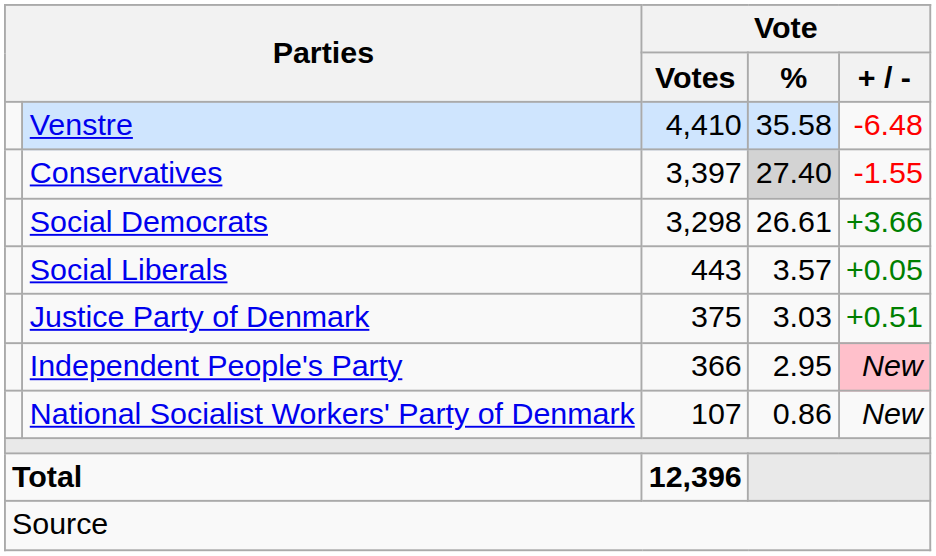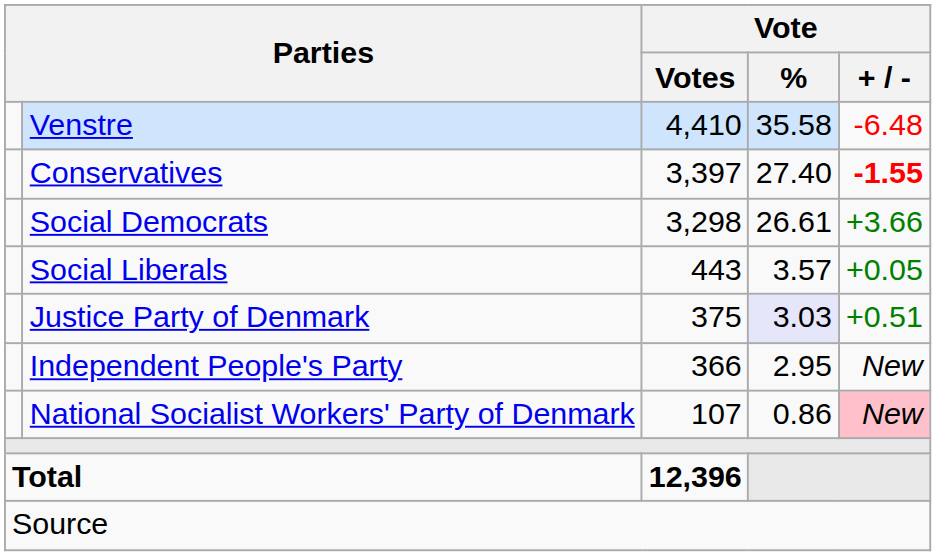(794, 173) lightgrey background -> (794, 173) no background
(888, 173) normal -> (888, 173) bold
(802, 317) no background -> (802, 317) lavender background
(892, 366) pink background -> (892, 366) no background
(892, 414) no background -> (892, 414) pink background
